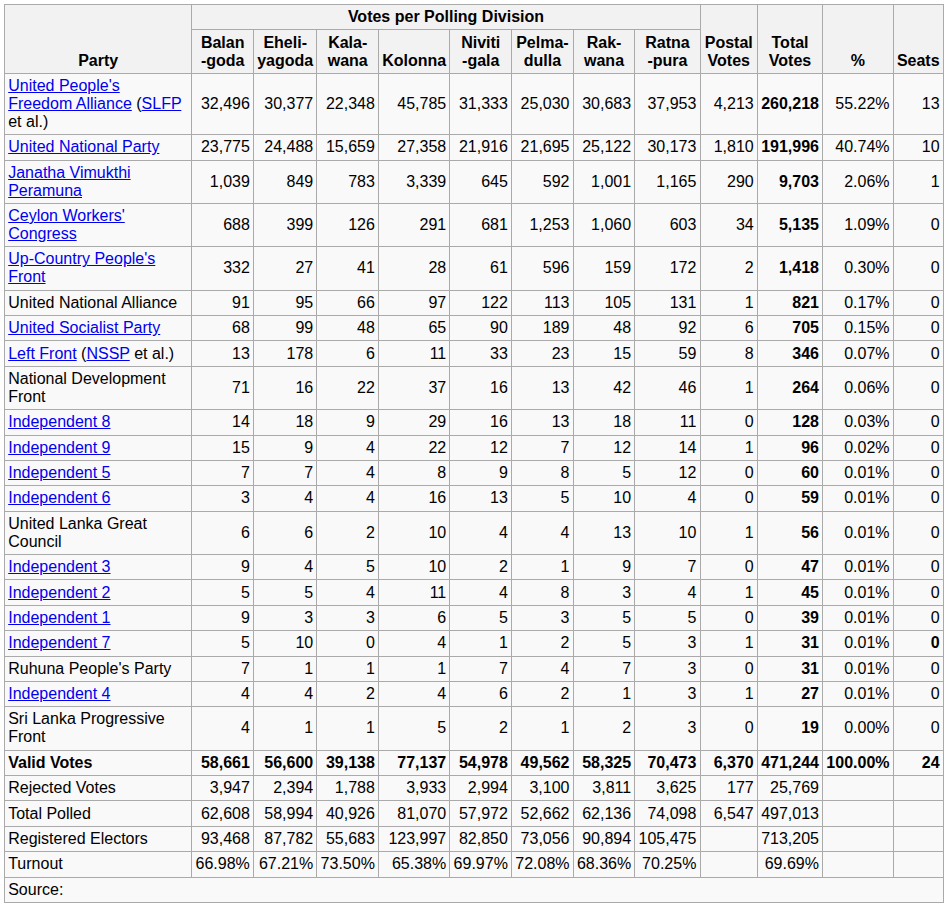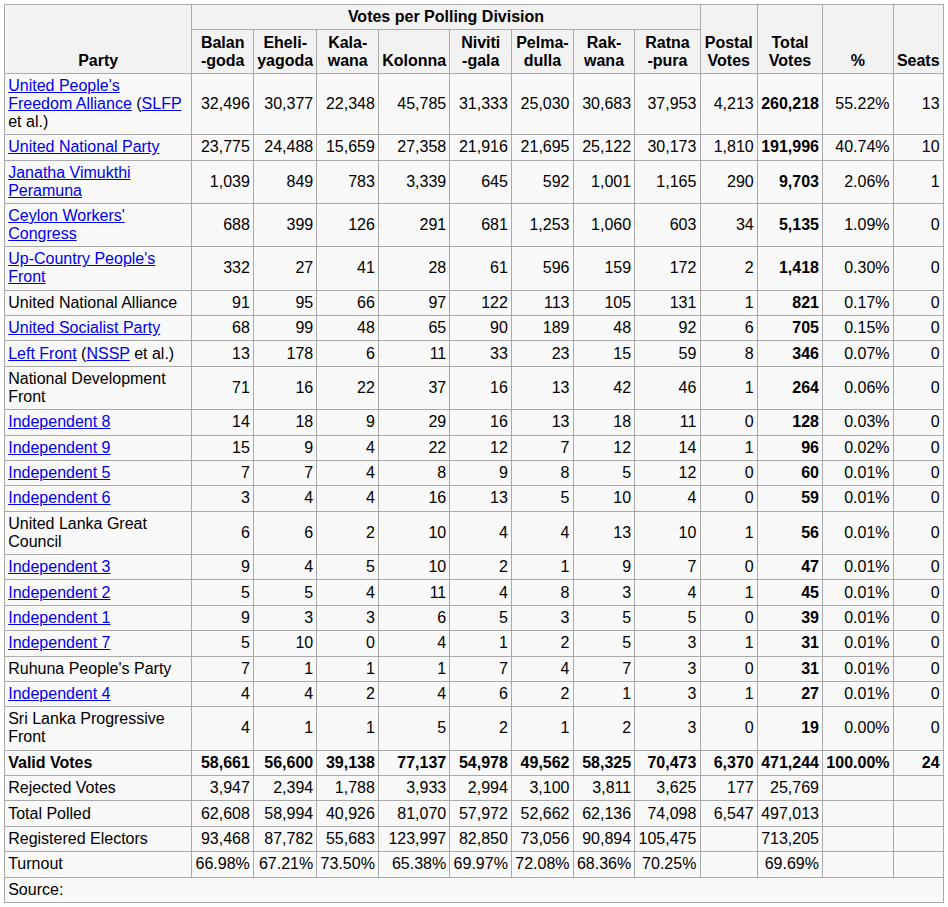(935, 643) bold -> (935, 643) normal
